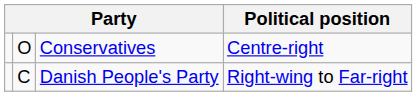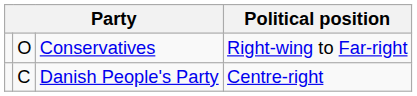(275, 47) Centre-right -> (317, 47) Right-wing to Far-right
(317, 76) Right-wing to Far-right -> (275, 76) Centre-right
